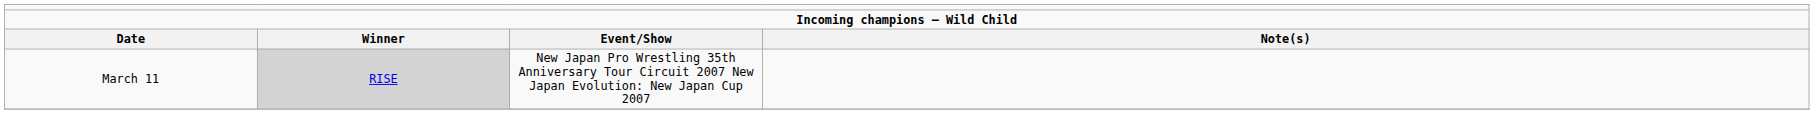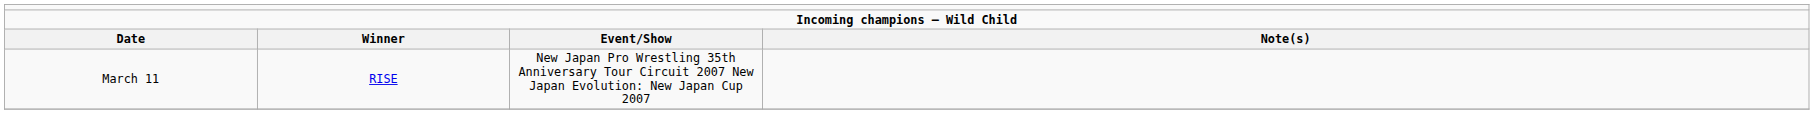(383, 79) lightgrey background -> (383, 79) no background
